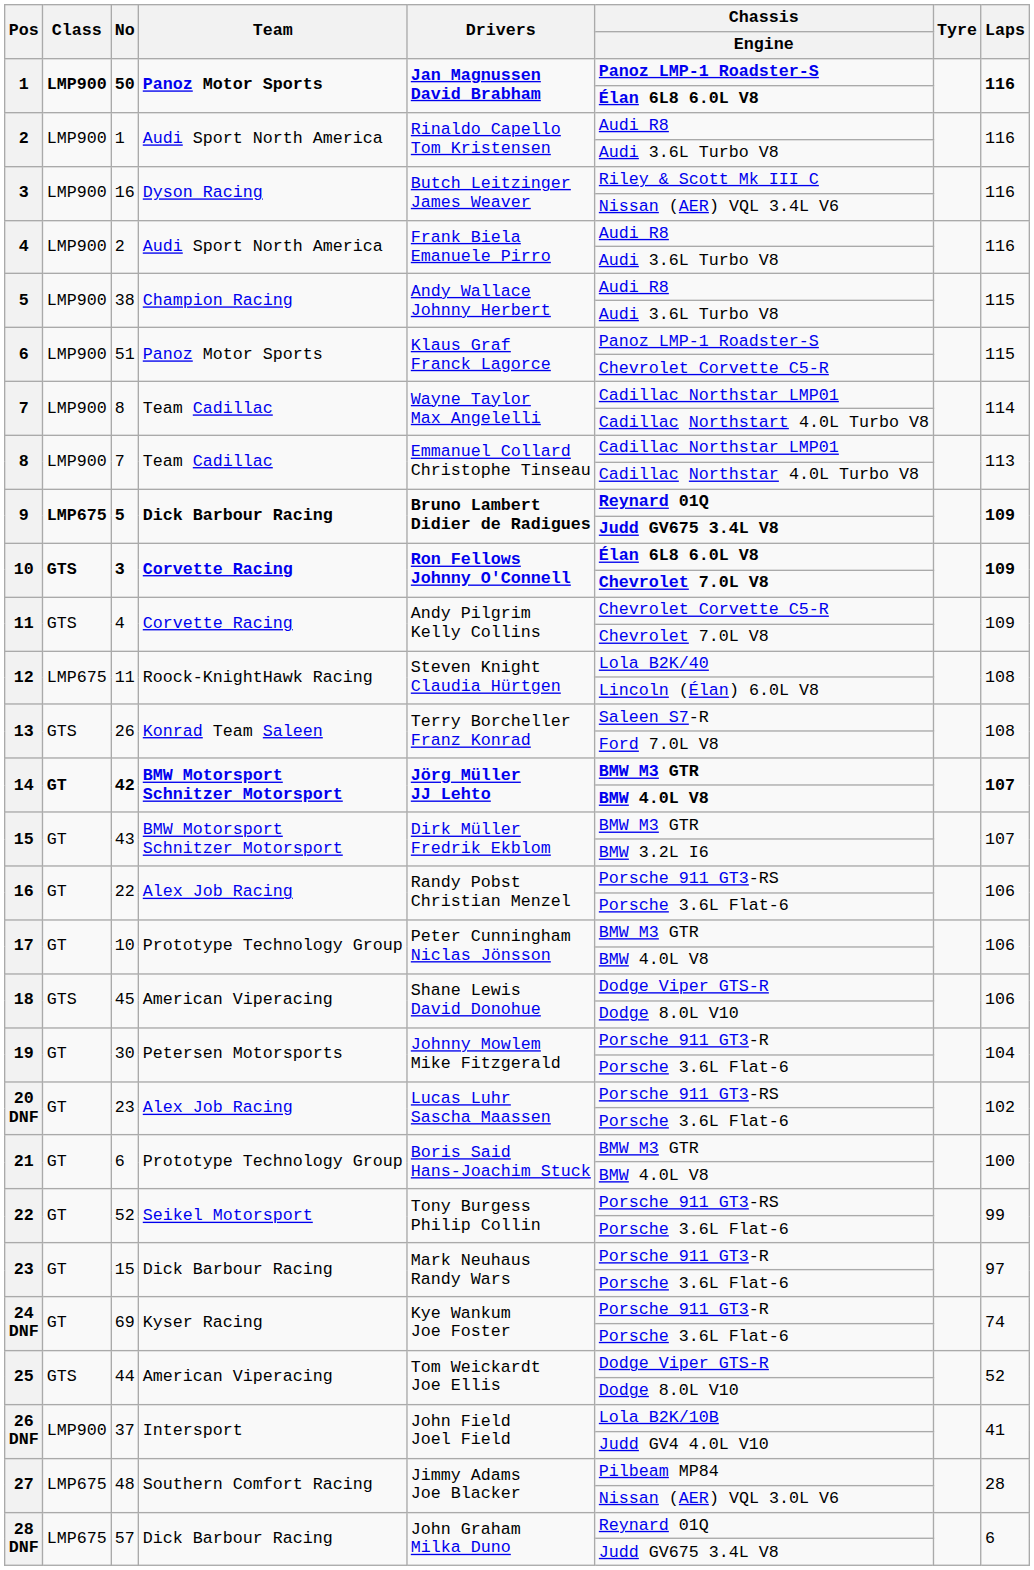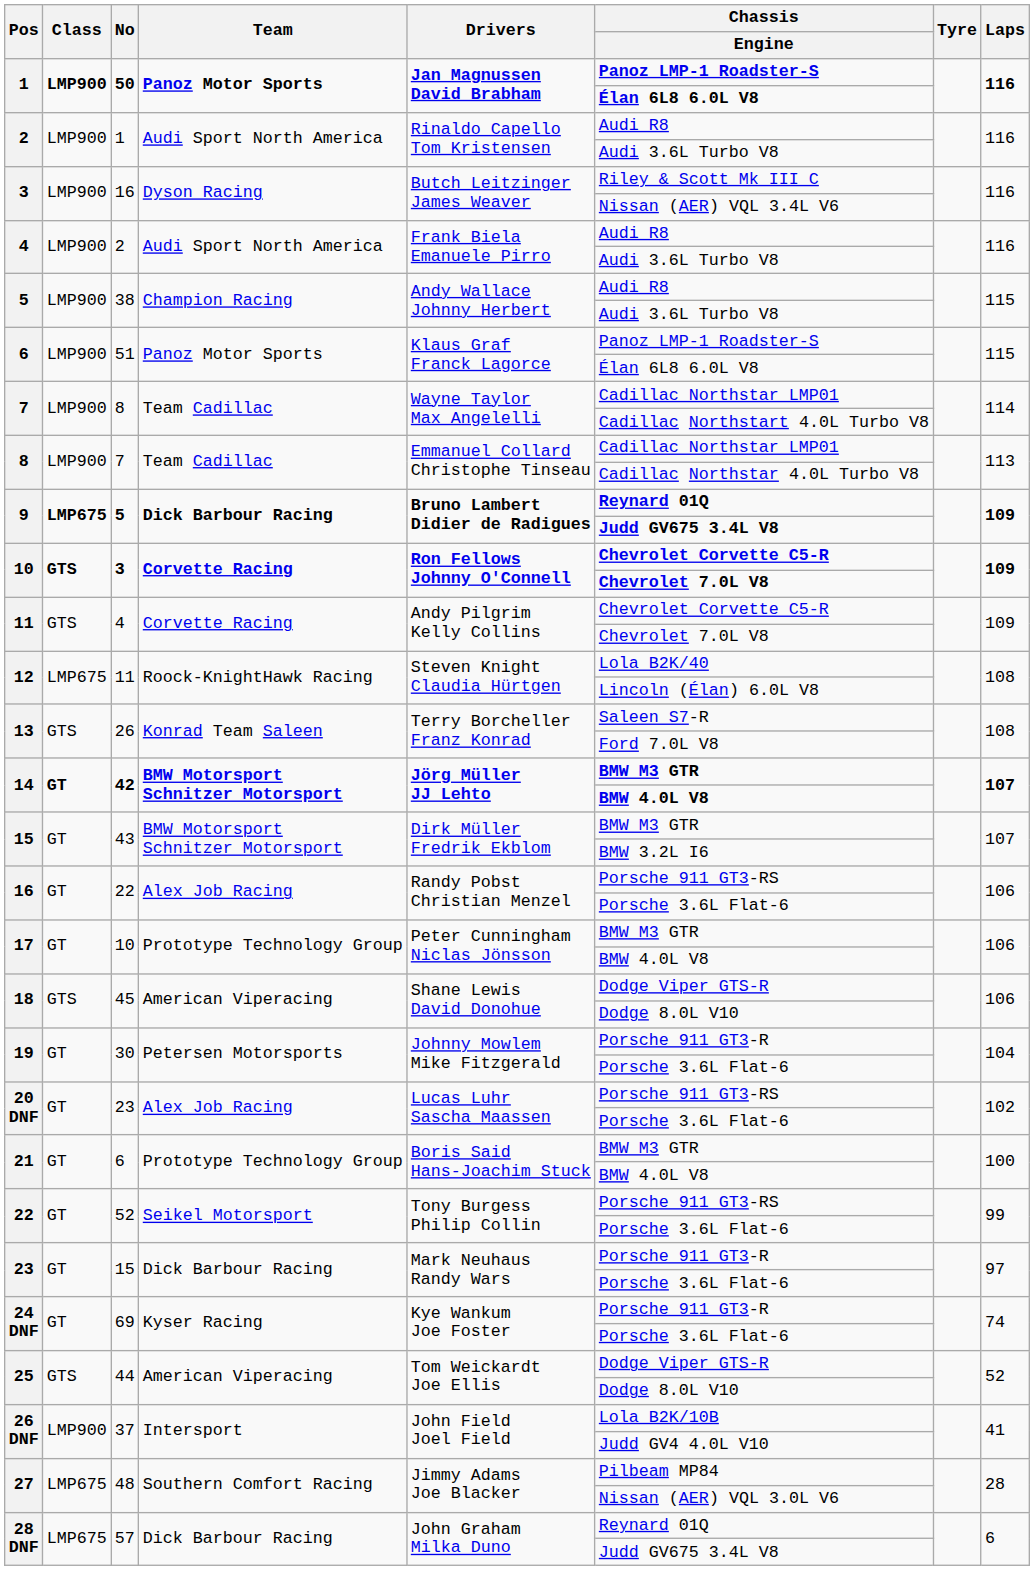(714, 368) Chevrolet Corvette C5-R -> (679, 368) Élan 6L8 6.0L V8
(679, 557) Élan 6L8 6.0L V8 -> (714, 557) Chevrolet Corvette C5-R
